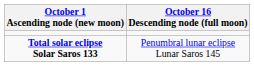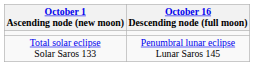(65, 48) bold -> (65, 48) normal
